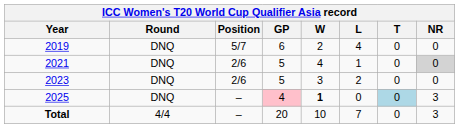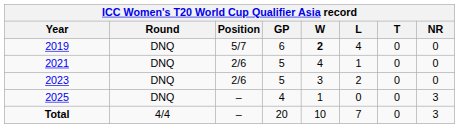(320, 47) normal -> (320, 47) bold
(435, 64) lightgrey background -> (435, 64) no background
(282, 98) pink background -> (282, 98) no background
(320, 98) bold -> (320, 98) normal
(397, 98) lightblue background -> (397, 98) no background
